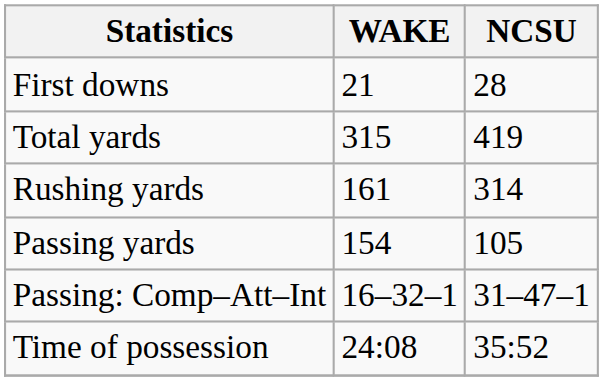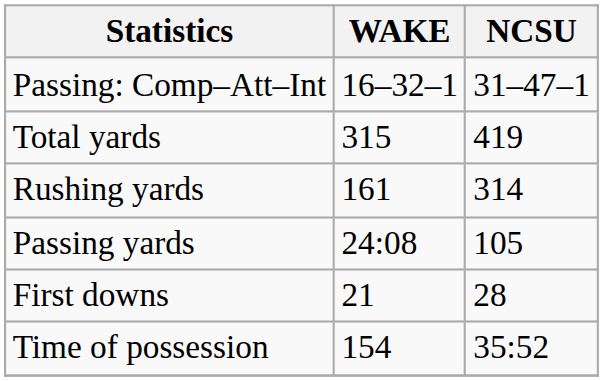rows swapped: (91, 83) <-> (169, 295)
(366, 242) 154 -> (379, 242) 24:08
(379, 347) 24:08 -> (366, 347) 154
